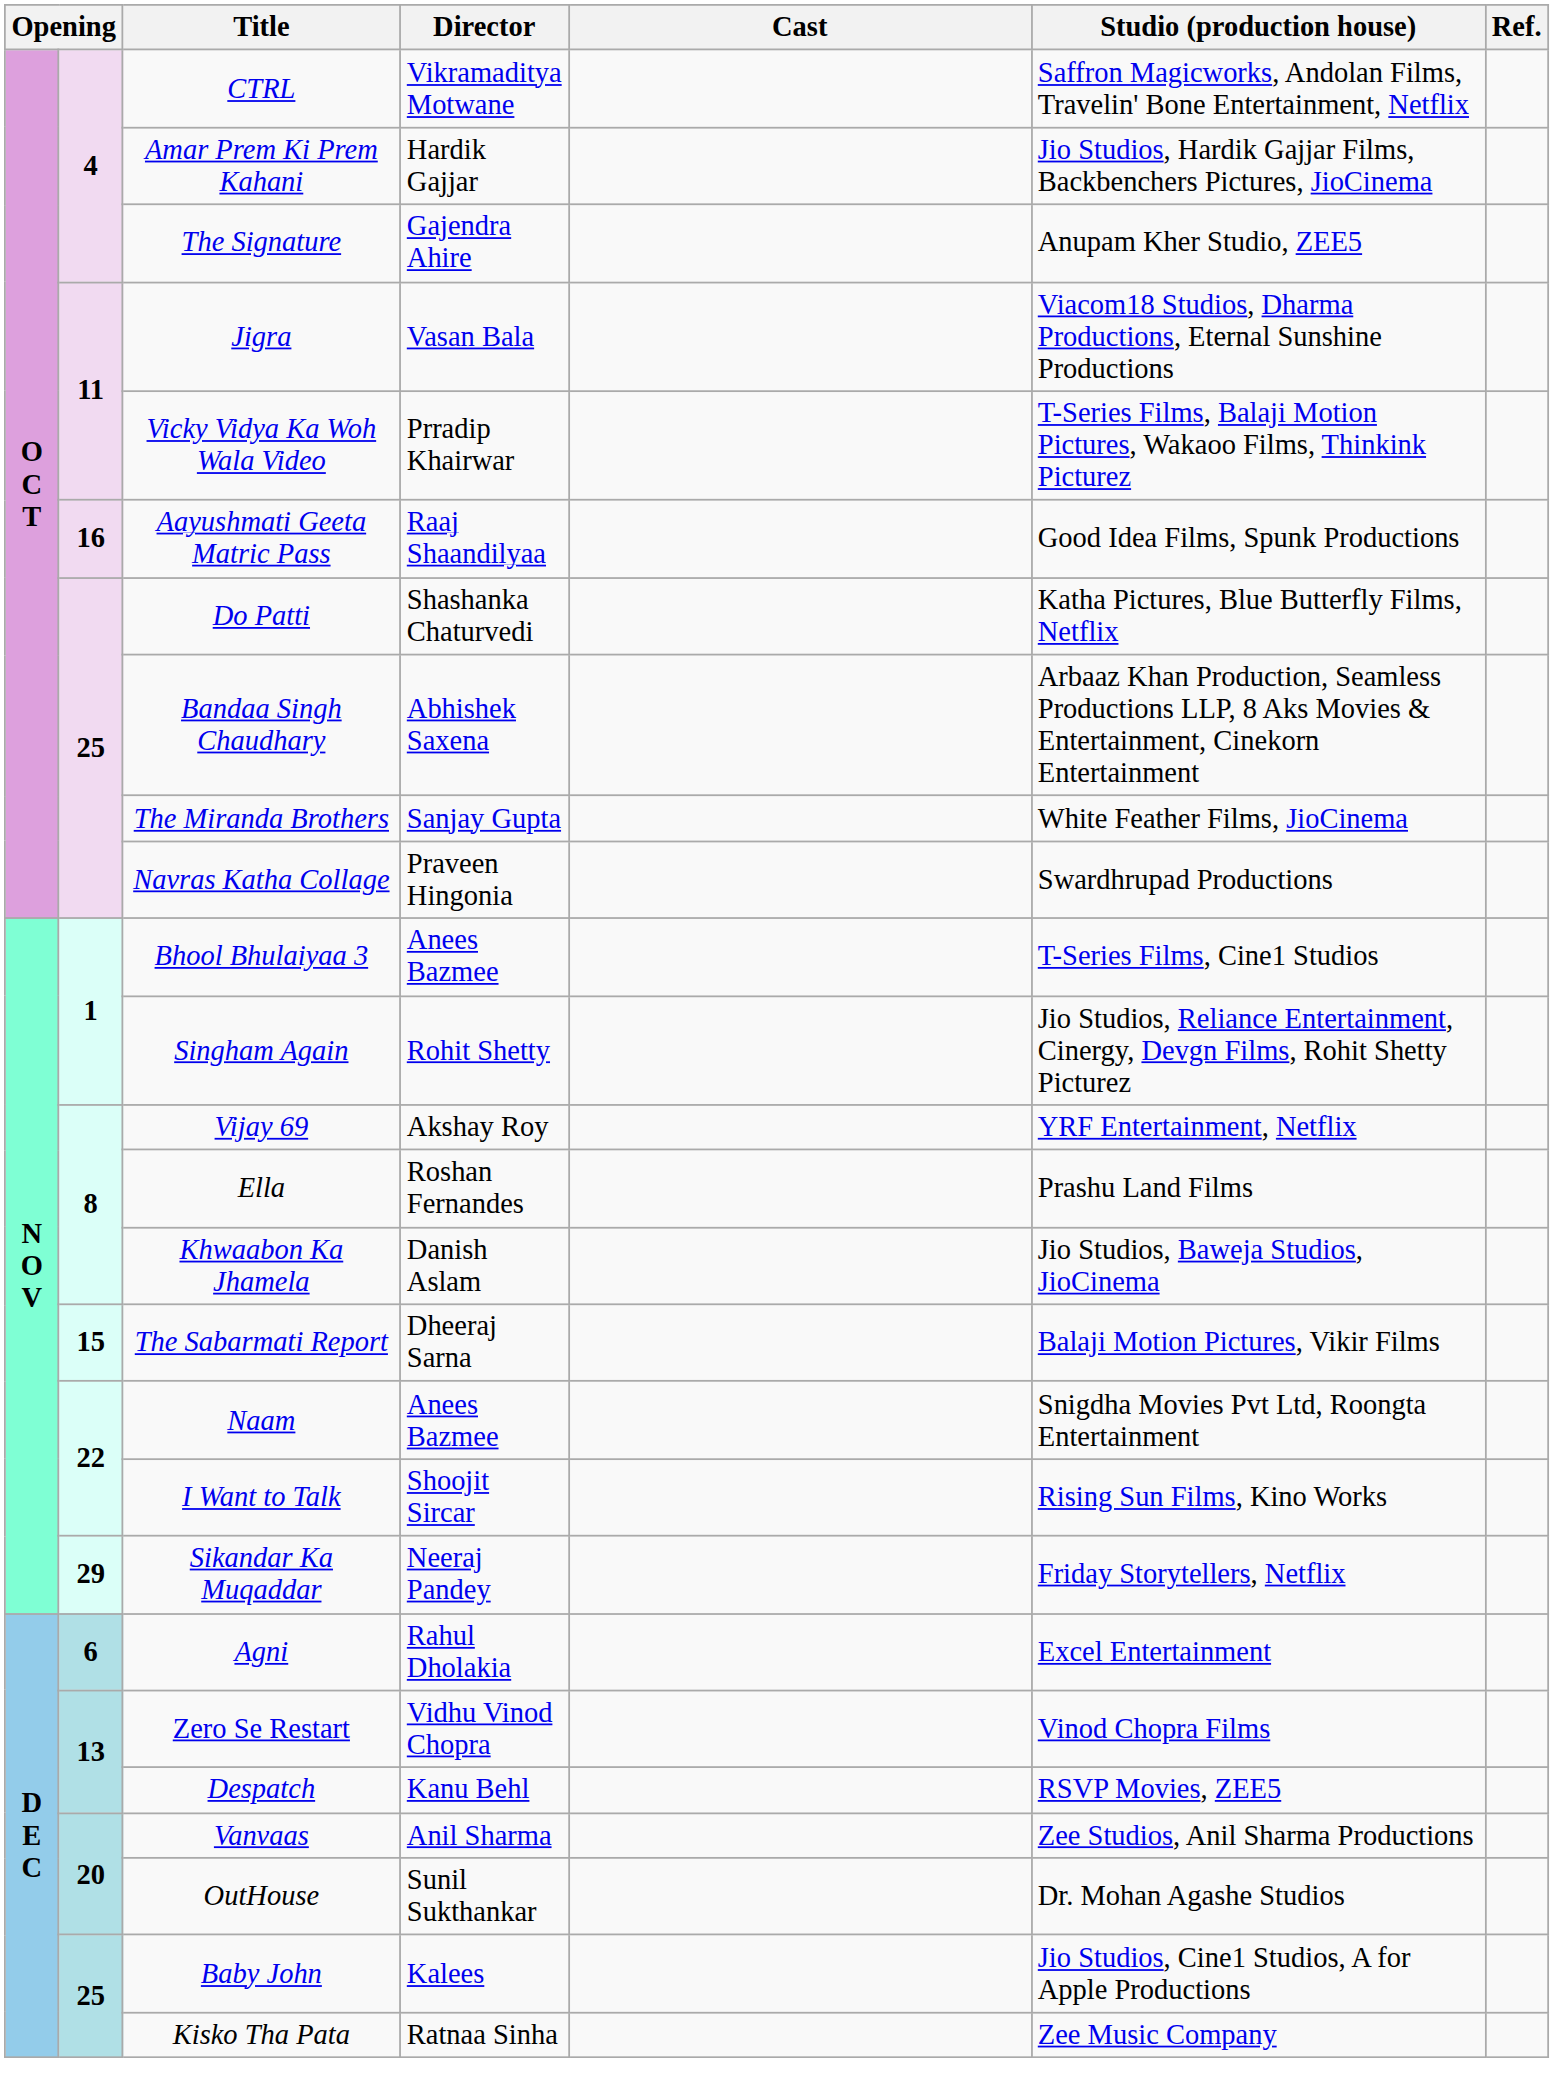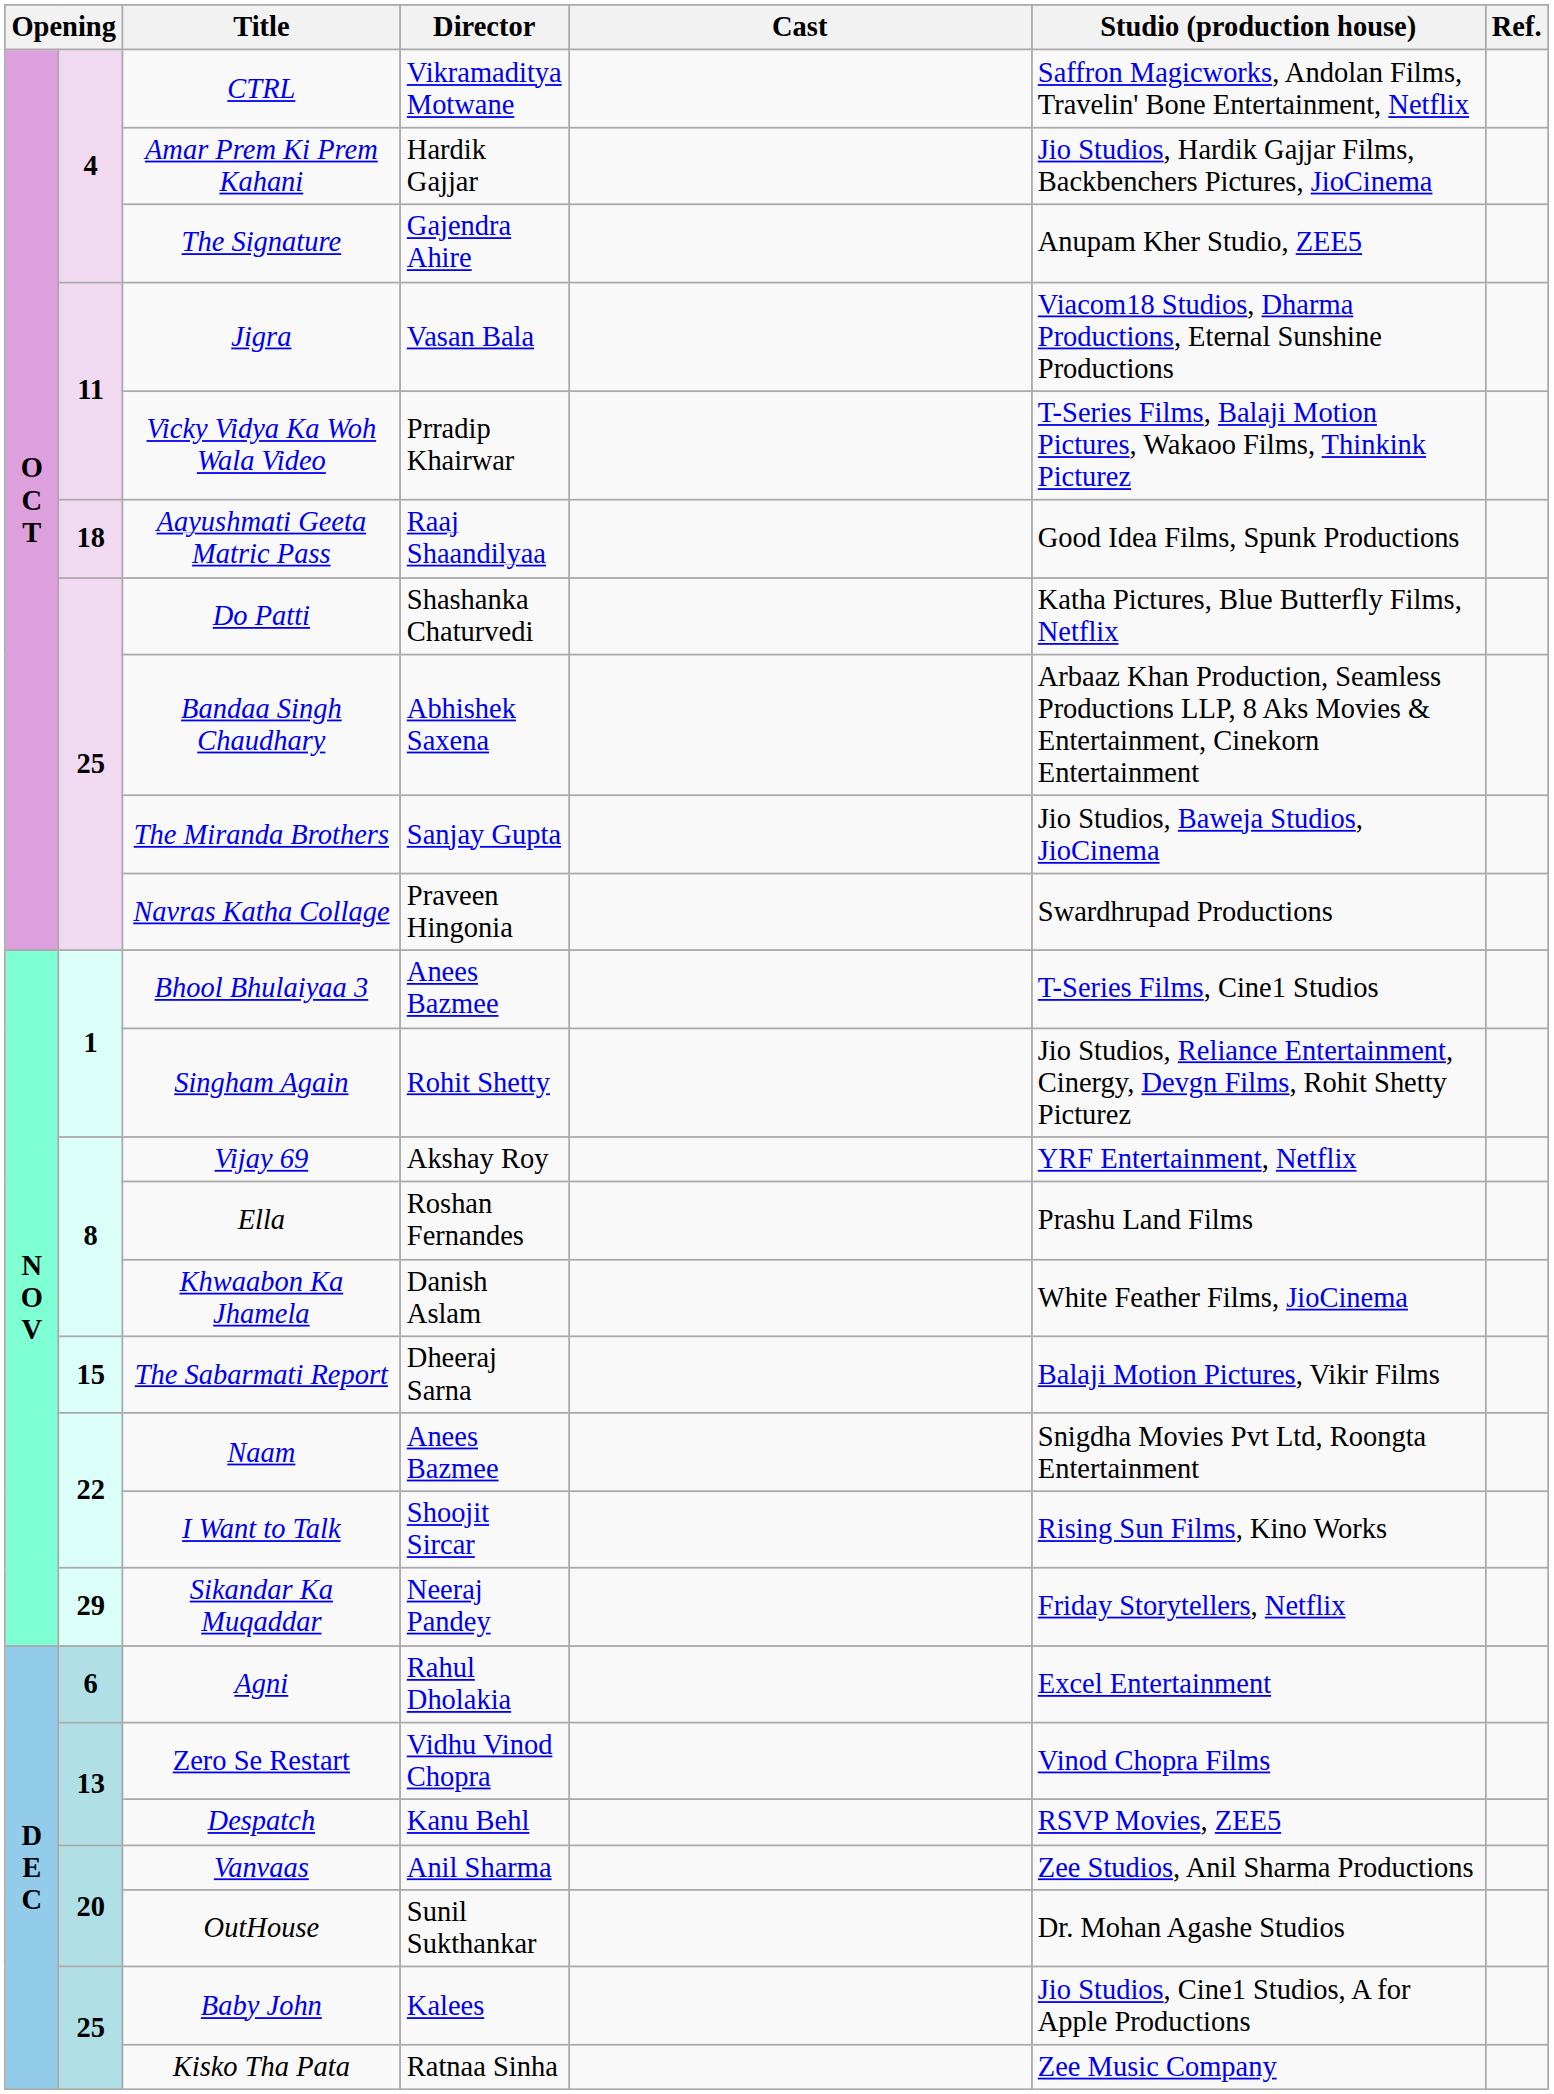(91, 538) 16 -> (91, 538) 18
(1223, 818) White Feather Films, JioCinema -> (1200, 834) Jio Studios, Baweja Studios, JioCinema
(1200, 1265) Jio Studios, Baweja Studios, JioCinema -> (1223, 1297) White Feather Films, JioCinema
